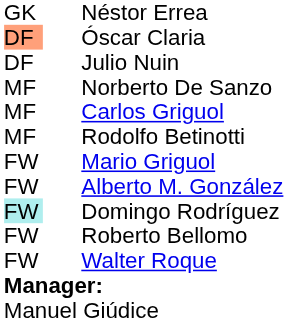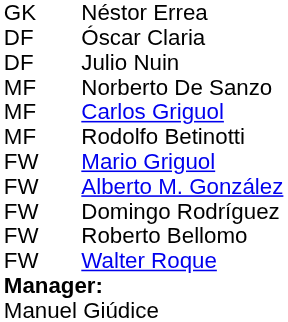(19, 37) lightsalmon background -> (19, 37) no background
(21, 211) paleturquoise background -> (21, 211) no background
